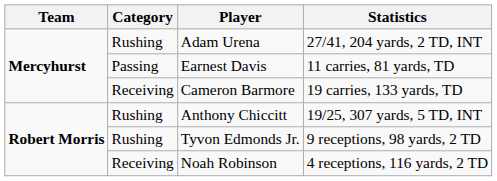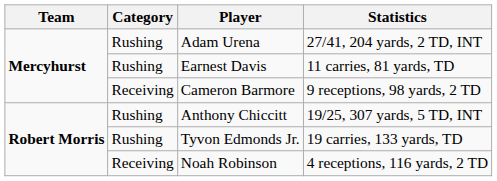(135, 65) Passing -> (137, 65) Rushing
(385, 90) 19 carries, 133 yards, TD -> (394, 90) 9 receptions, 98 yards, 2 TD
(394, 138) 9 receptions, 98 yards, 2 TD -> (385, 138) 19 carries, 133 yards, TD
